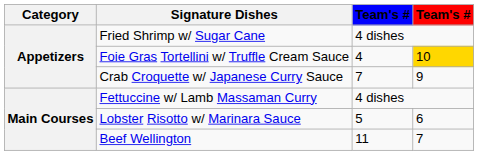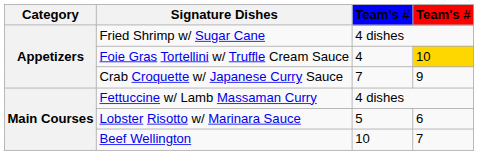(362, 139) 11 -> (363, 139) 10
